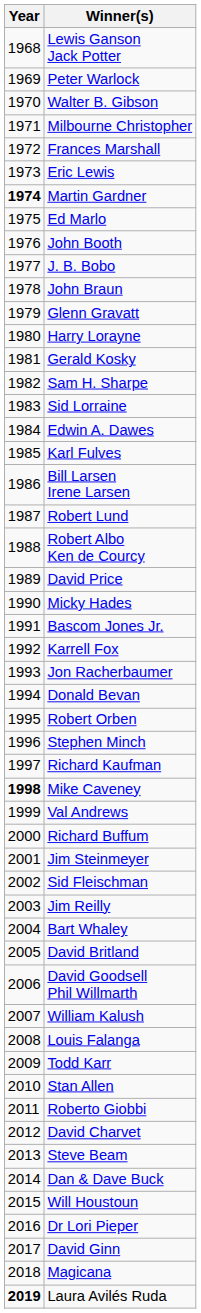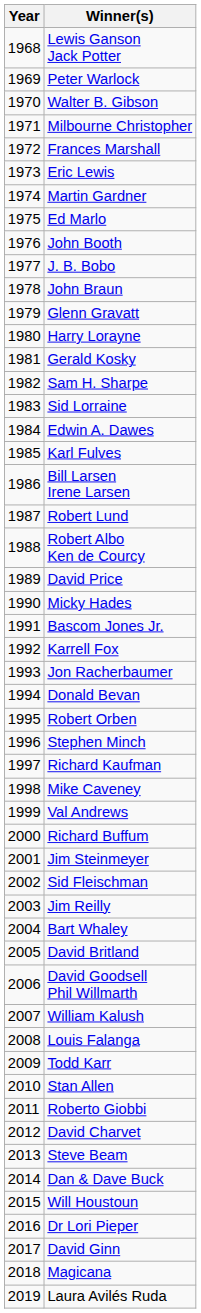(24, 196) bold -> (24, 196) normal
(24, 789) bold -> (24, 789) normal
(24, 1296) bold -> (24, 1296) normal
